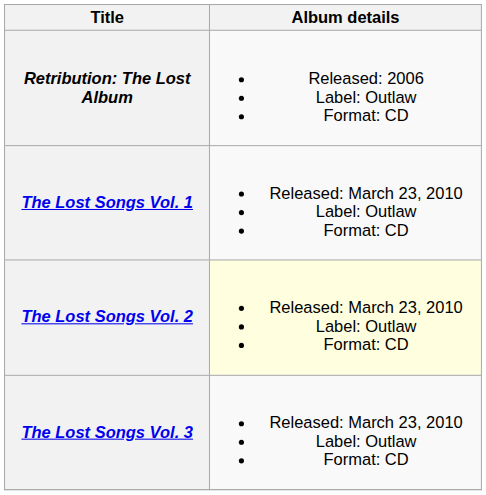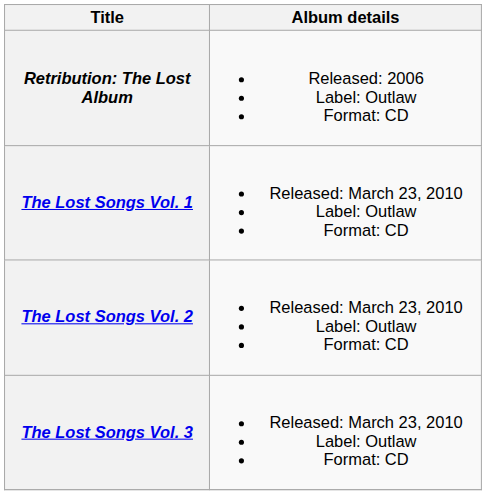(346, 327) lightyellow background -> (346, 327) no background
